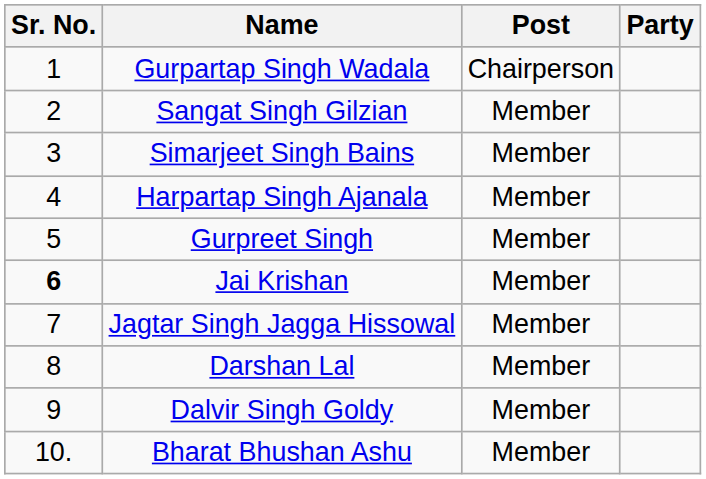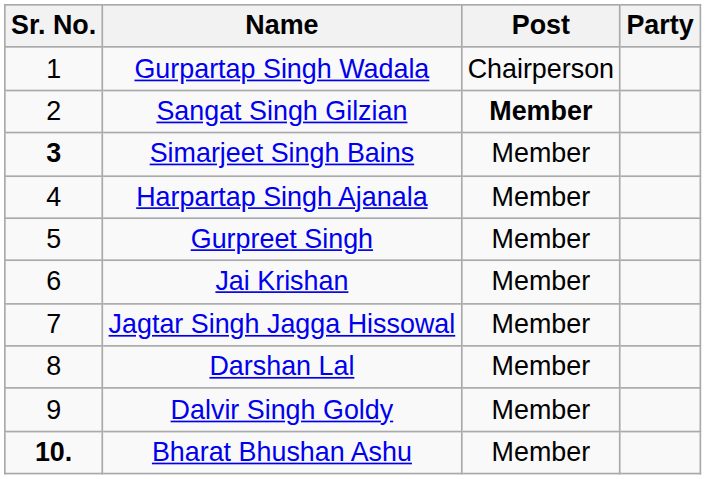(541, 111) normal -> (541, 111) bold
(54, 153) normal -> (54, 153) bold
(54, 281) bold -> (54, 281) normal
(54, 452) normal -> (54, 452) bold
